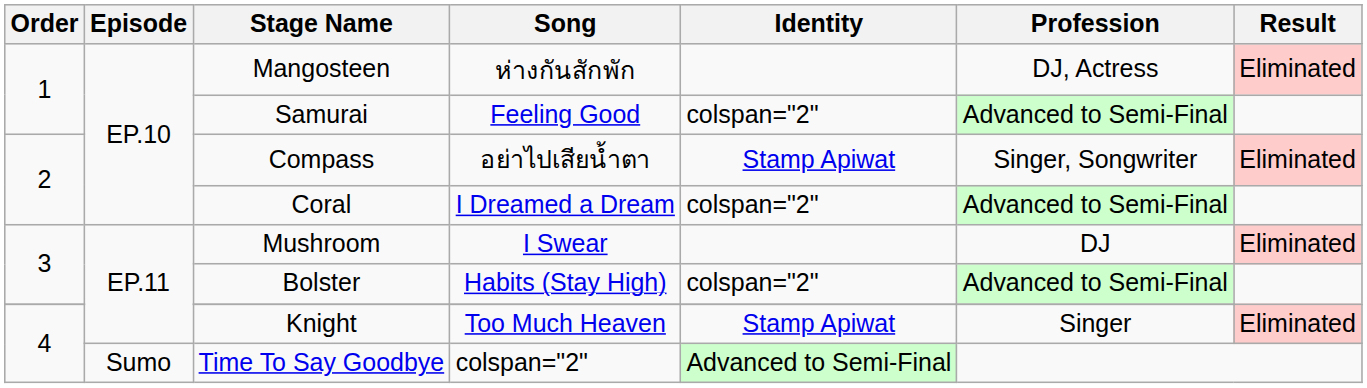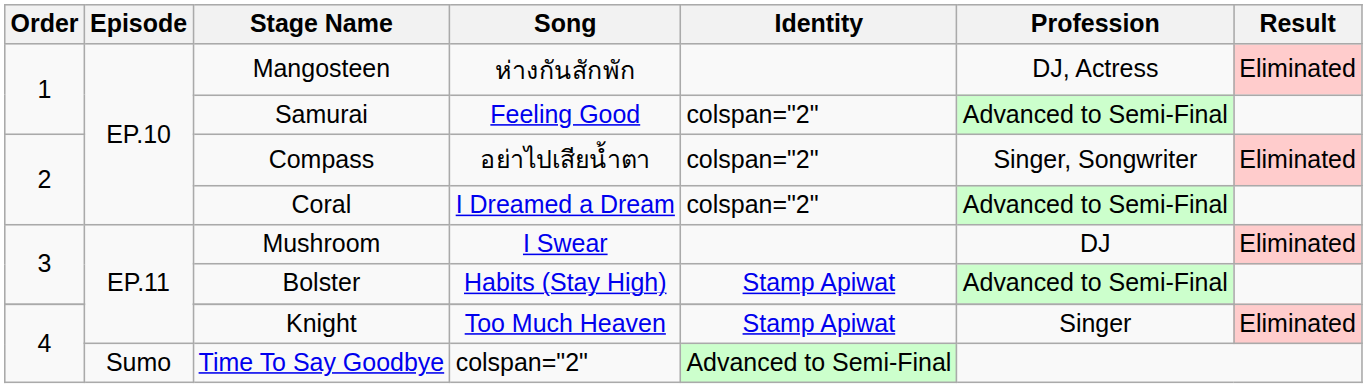(819, 159) Stamp Apiwat -> (752, 159) colspan="2"
(752, 283) colspan="2" -> (819, 283) Stamp Apiwat
